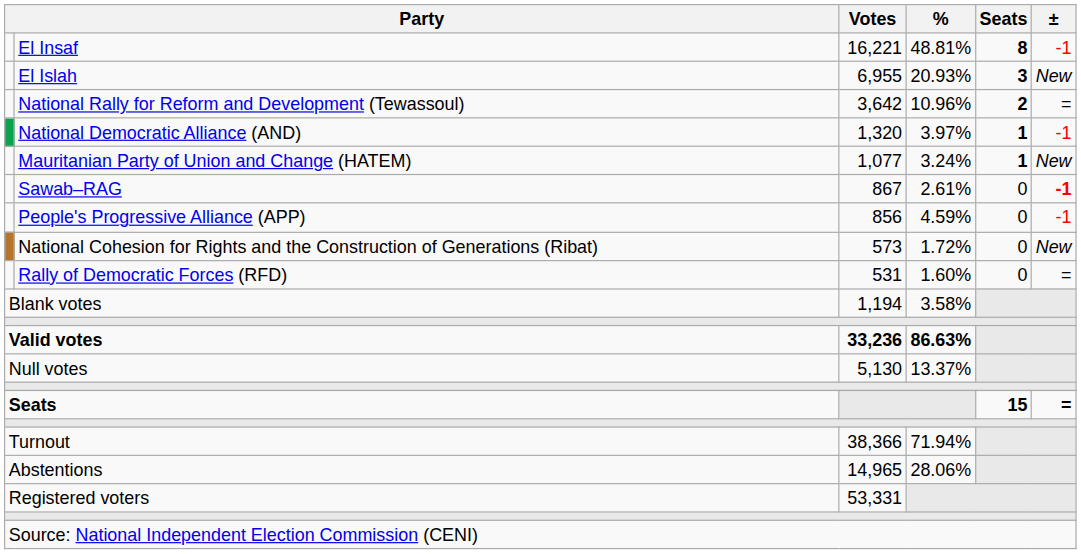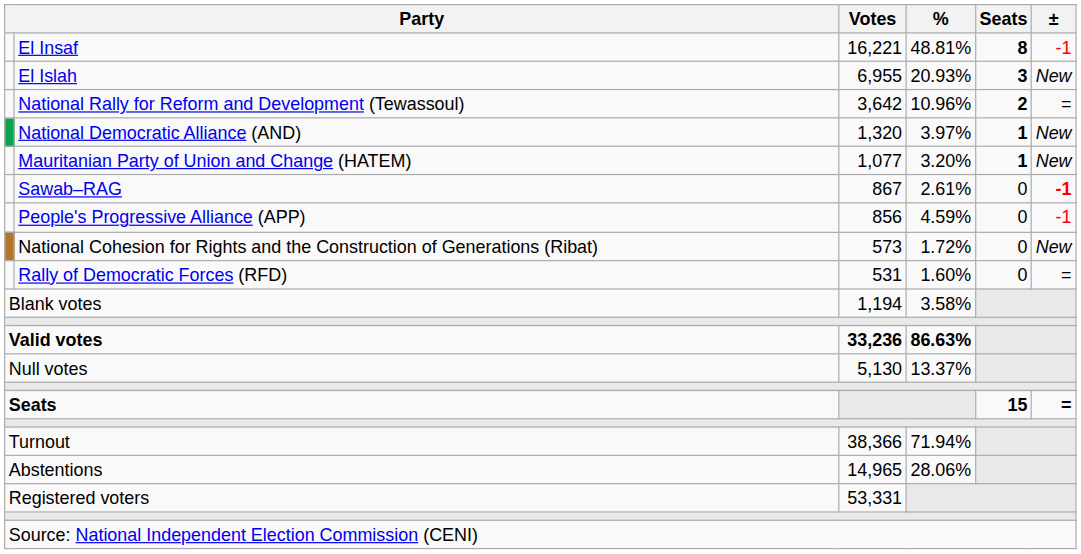(1064, 133) -1 -> (1054, 133) New
(946, 161) 3.24% -> (946, 161) 3.20%
